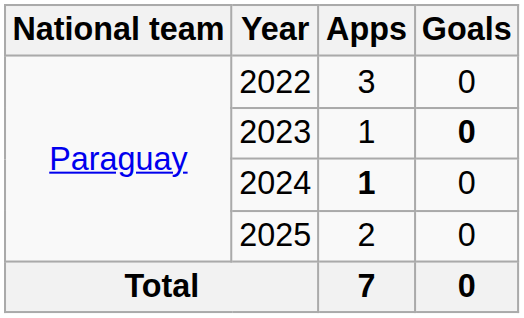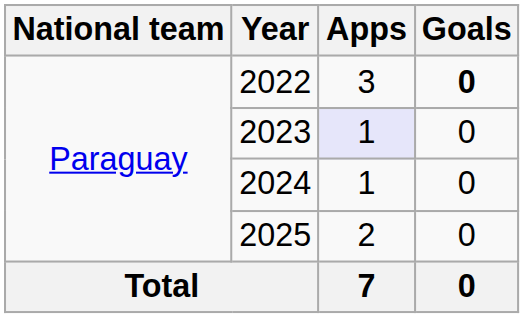(467, 81) normal -> (467, 81) bold
(366, 132) no background -> (366, 132) lavender background
(467, 132) bold -> (467, 132) normal
(366, 183) bold -> (366, 183) normal
